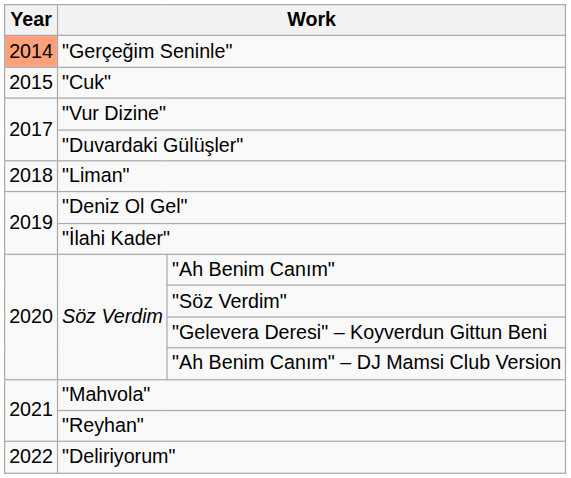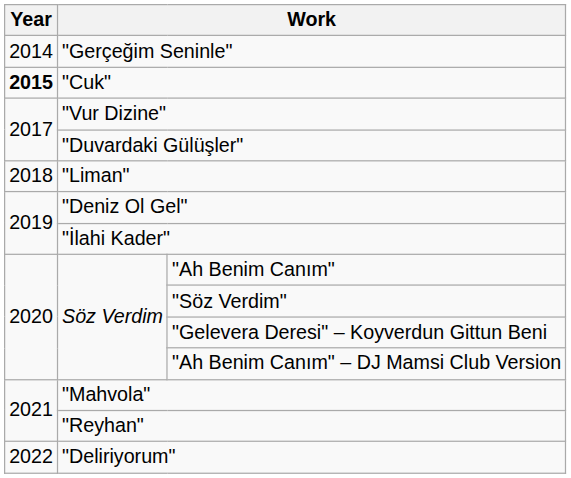(31, 51) lightsalmon background -> (31, 51) no background
(31, 82) normal -> (31, 82) bold
